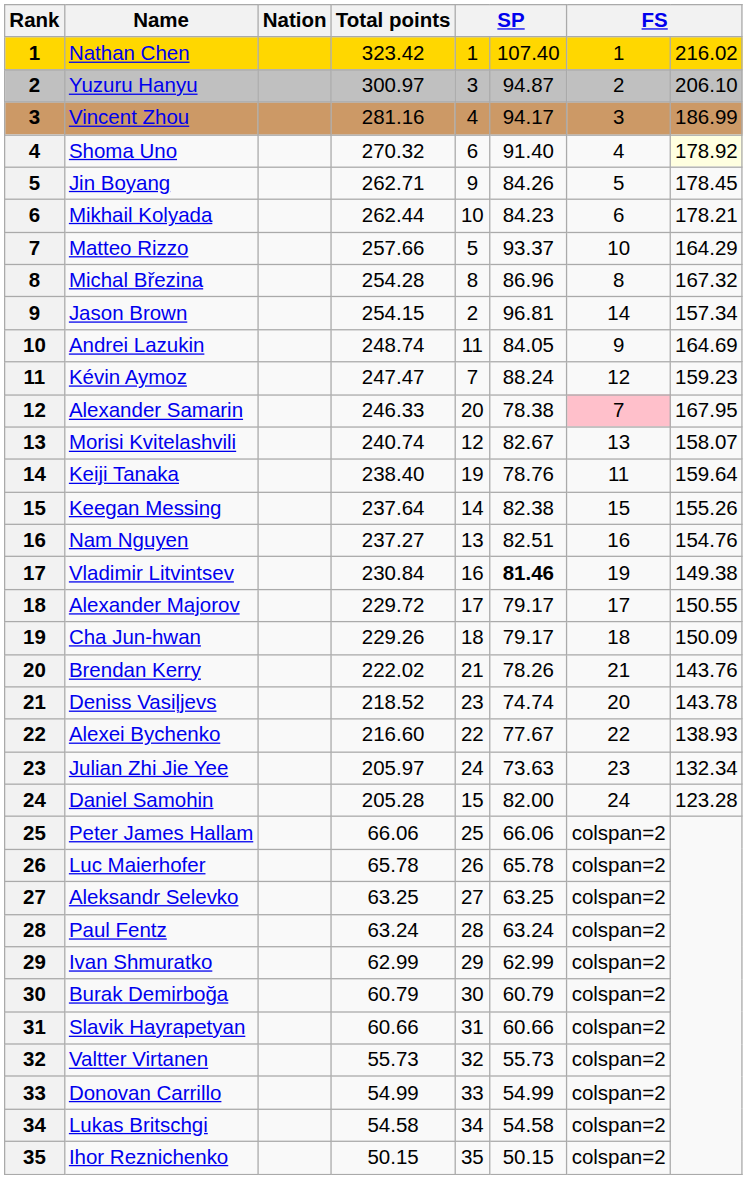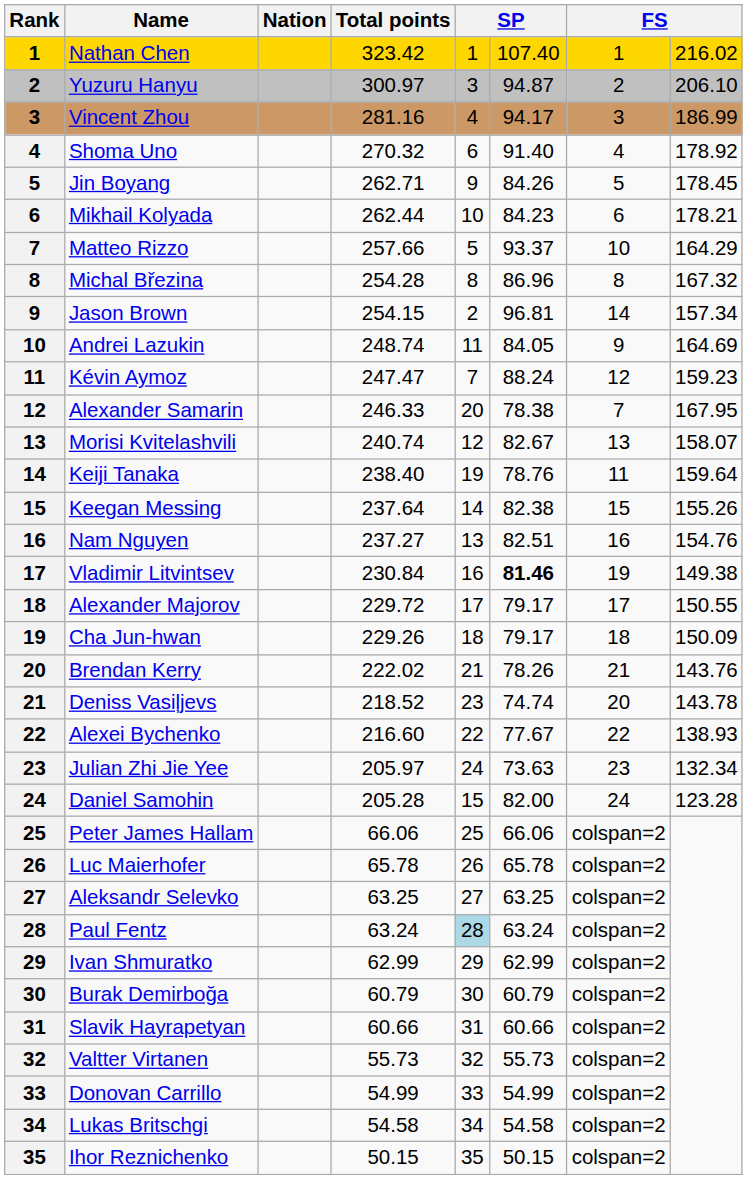(706, 150) lightyellow background -> (706, 150) no background
(619, 410) pink background -> (619, 410) no background
(472, 930) no background -> (472, 930) lightblue background
